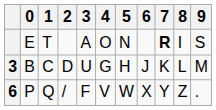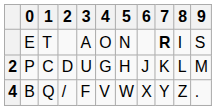(13, 67) 3 -> (13, 67) 2
(30, 67) B -> (30, 67) P
(13, 92) 6 -> (13, 92) 4
(30, 92) P -> (30, 92) B
